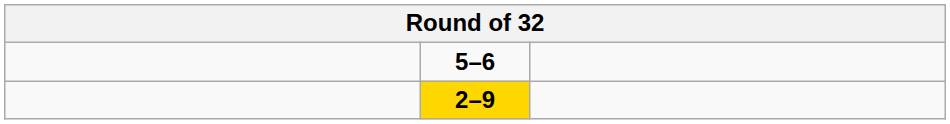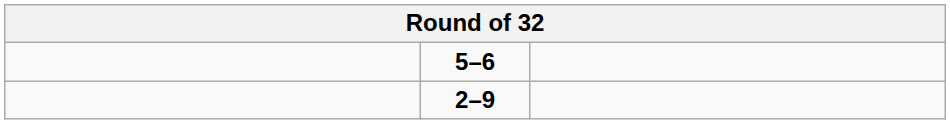(475, 99) gold background -> (475, 99) no background
